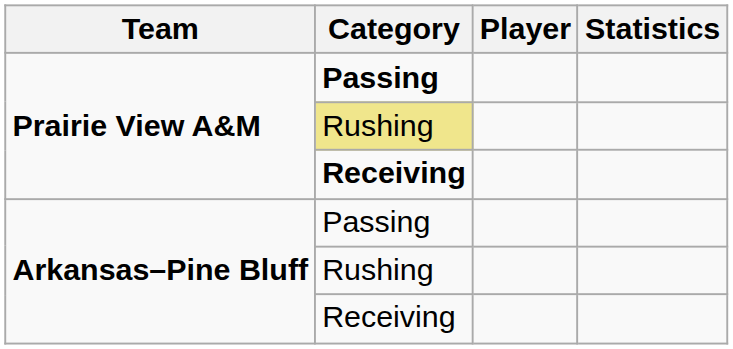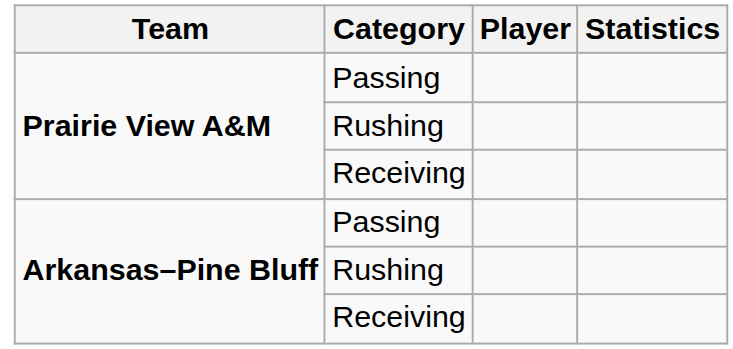(380, 77) bold -> (386, 77) normal
(378, 125) khaki background -> (388, 125) no background
(394, 173) bold -> (399, 173) normal
